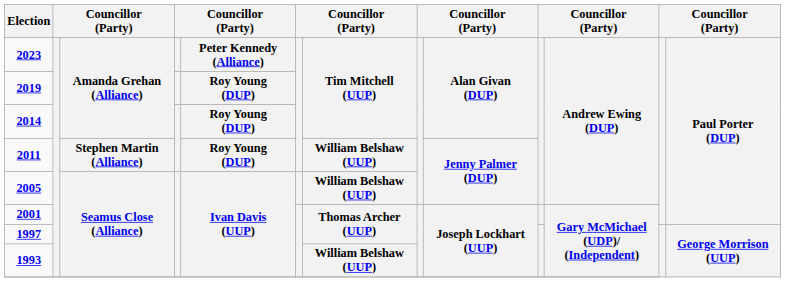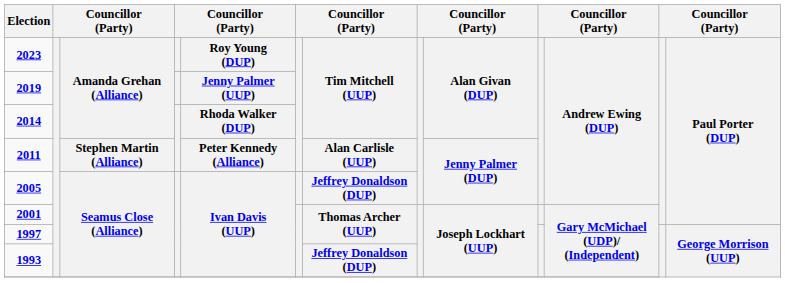(238, 54) Peter Kennedy (Alliance) -> (238, 54) Roy Young (DUP)
(238, 87) Roy Young (DUP) -> (238, 87) Jenny Palmer (UUP)
(238, 121) Roy Young (DUP) -> (238, 121) Rhoda Walker (DUP)
(238, 154) Roy Young (DUP) -> (238, 154) Peter Kennedy (Alliance)
(359, 154) William Belshaw (UUP) -> (359, 154) Alan Carlisle (UUP)
(359, 188) William Belshaw (UUP) -> (359, 188) Jeffrey Donaldson (DUP)
(359, 260) William Belshaw (UUP) -> (359, 260) Jeffrey Donaldson (DUP)
